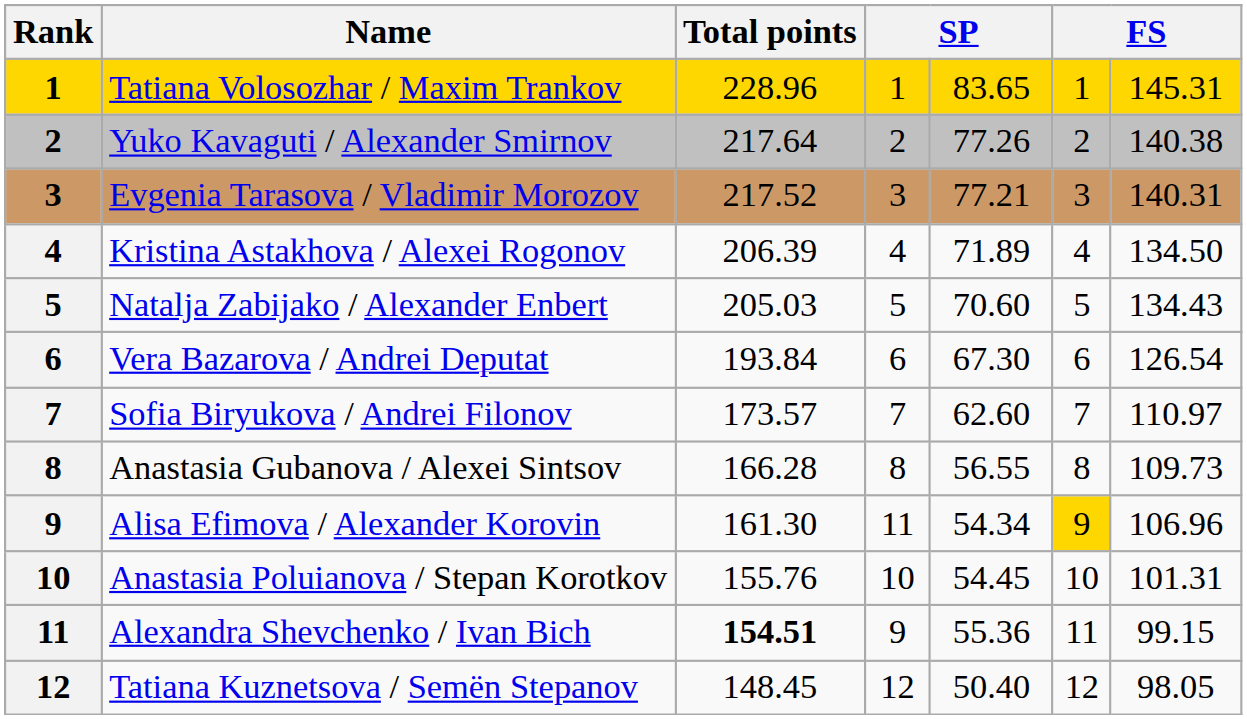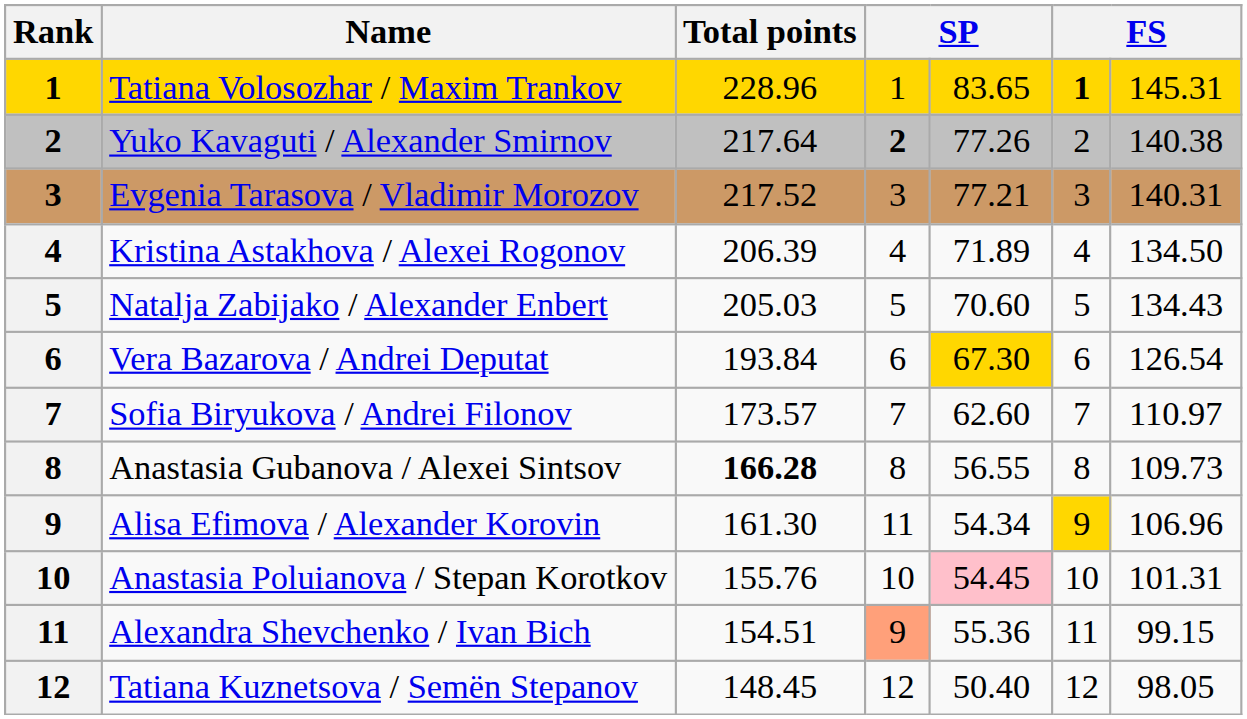(1082, 86) normal -> (1082, 86) bold
(898, 140) normal -> (898, 140) bold
(991, 359) no background -> (991, 359) gold background
(770, 468) normal -> (770, 468) bold
(991, 577) no background -> (991, 577) pink background
(770, 631) bold -> (770, 631) normal
(898, 631) no background -> (898, 631) lightsalmon background
